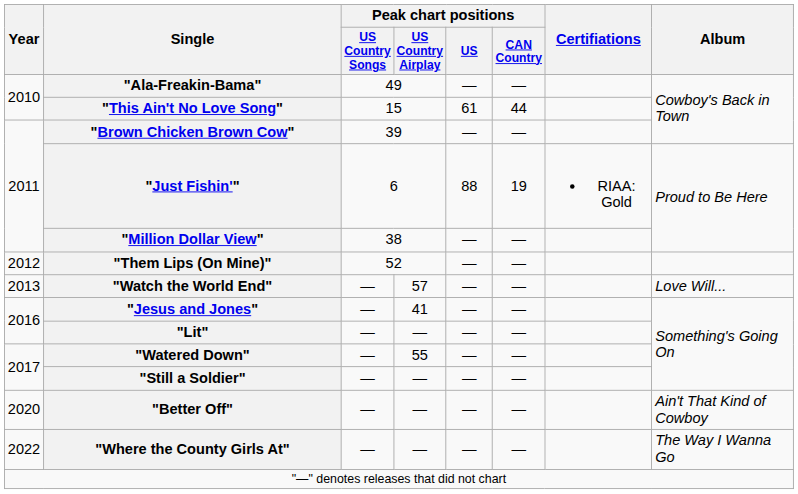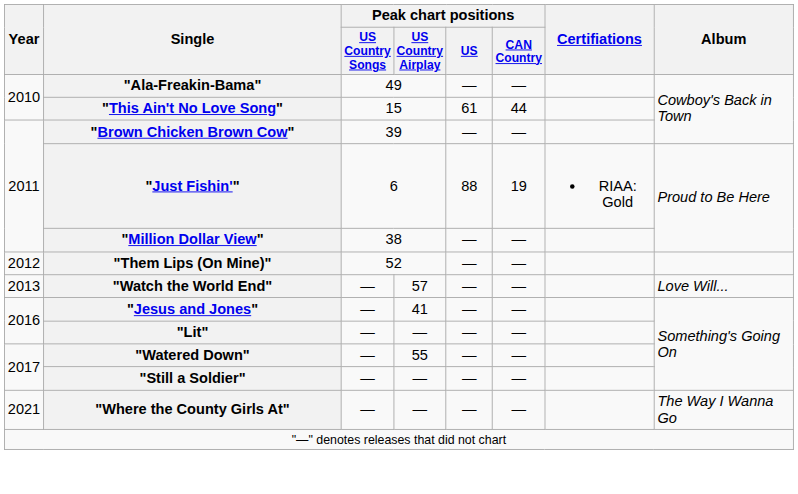- row: (193, 409)
(24, 449) 2022 -> (24, 409) 2021
